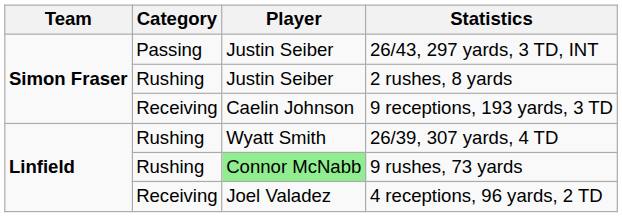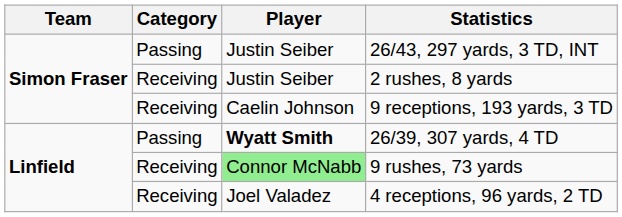(170, 78) Rushing -> (177, 78) Receiving
(170, 137) Rushing -> (169, 137) Passing
(276, 137) normal -> (280, 137) bold
(170, 166) Rushing -> (177, 166) Receiving
